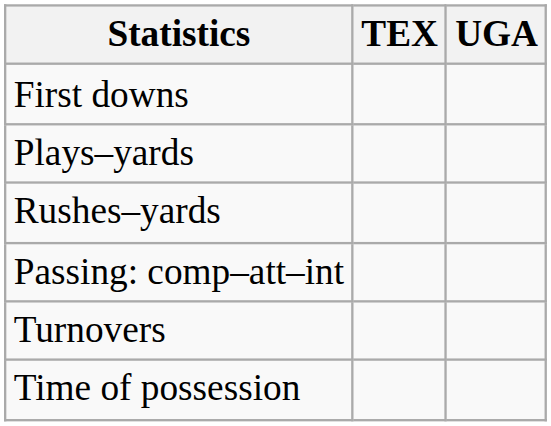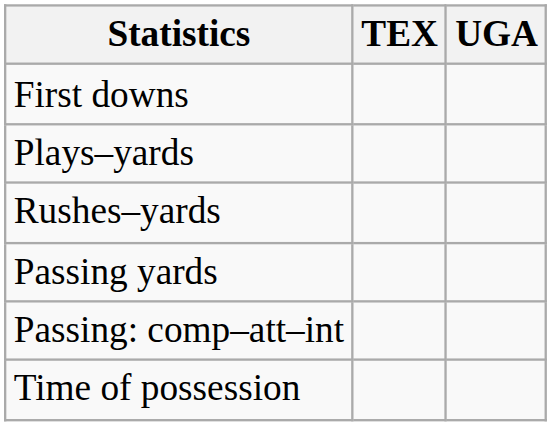+ row: (116, 270)
- row: (90, 329)
